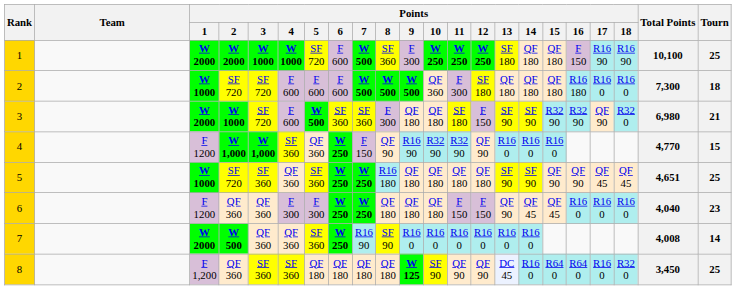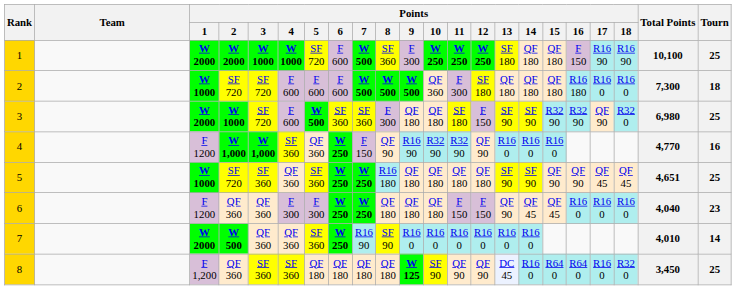(715, 116) 21 -> (715, 116) 25
(715, 147) 15 -> (715, 147) 16
(668, 239) 4,008 -> (668, 239) 4,010
